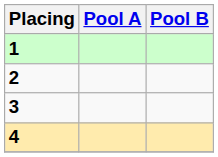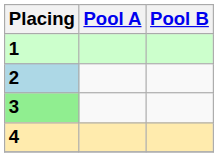(14, 78) no background -> (14, 78) lightblue background
(14, 107) no background -> (14, 107) lightgreen background
